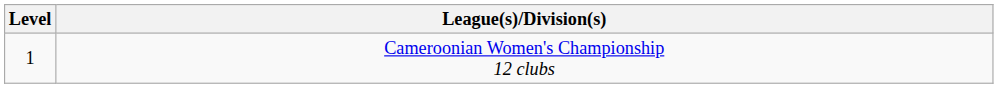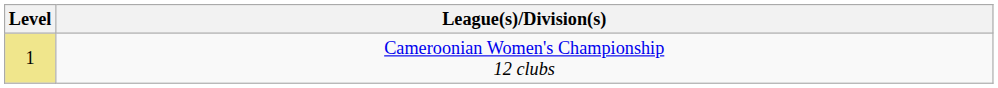(30, 58) no background -> (30, 58) khaki background
